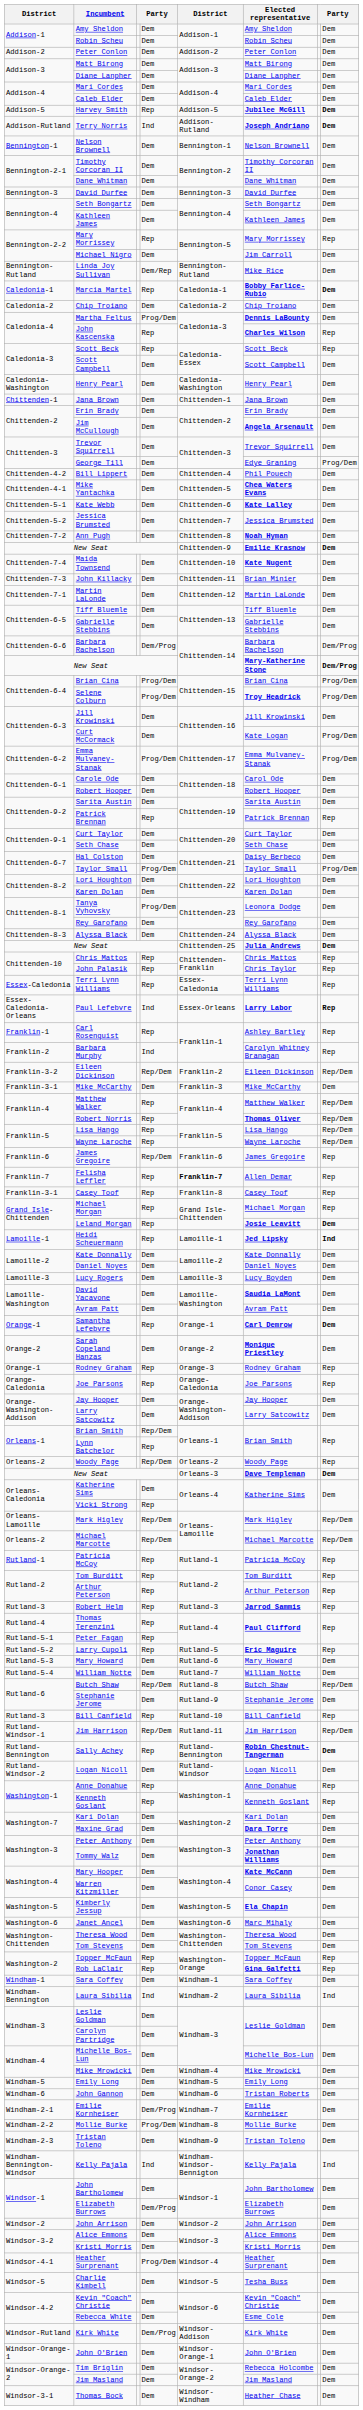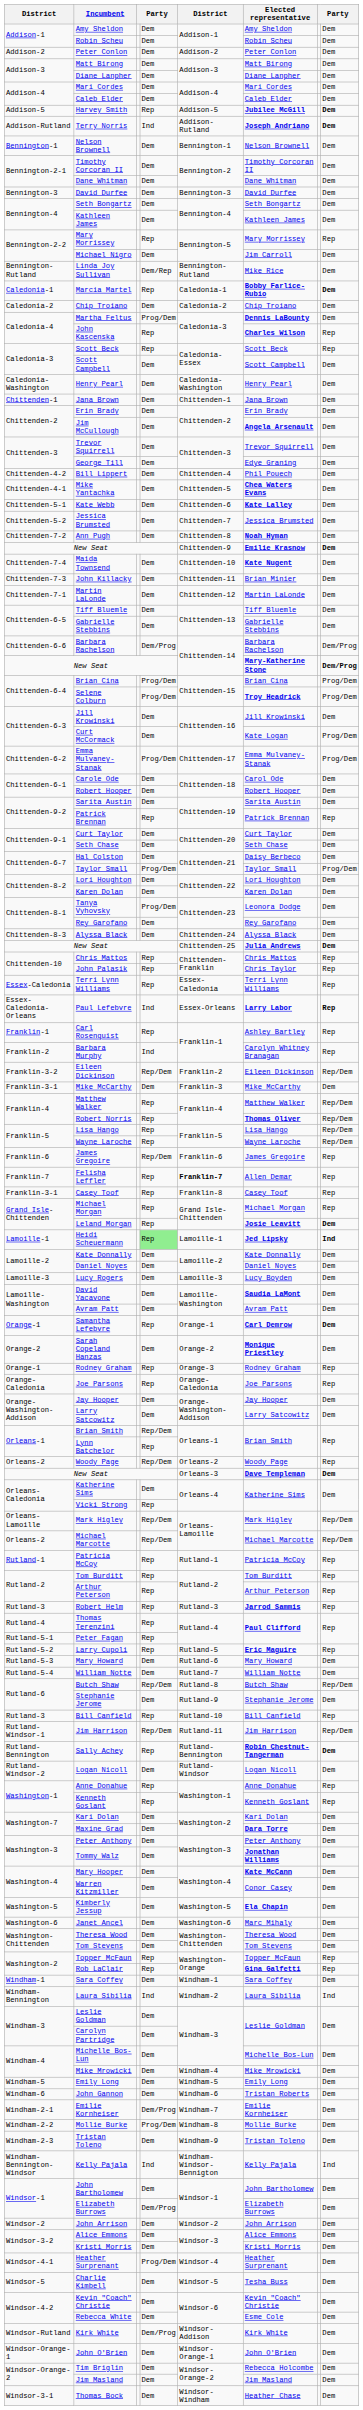(340, 463) Prog/Dem -> (329, 463) Dem
(148, 1240) no background -> (148, 1240) lightgreen background
